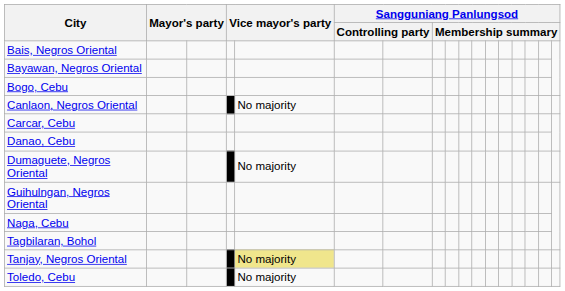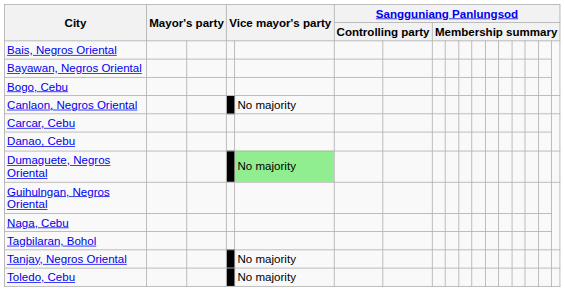(267, 166) no background -> (267, 166) lightgreen background
(267, 259) khaki background -> (267, 259) no background
